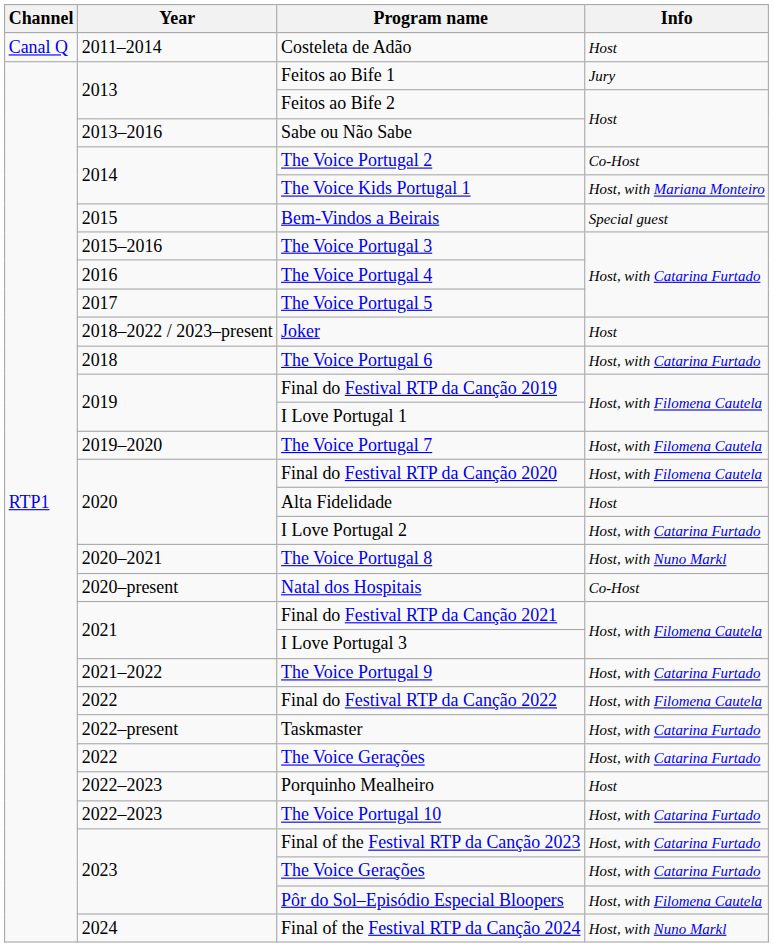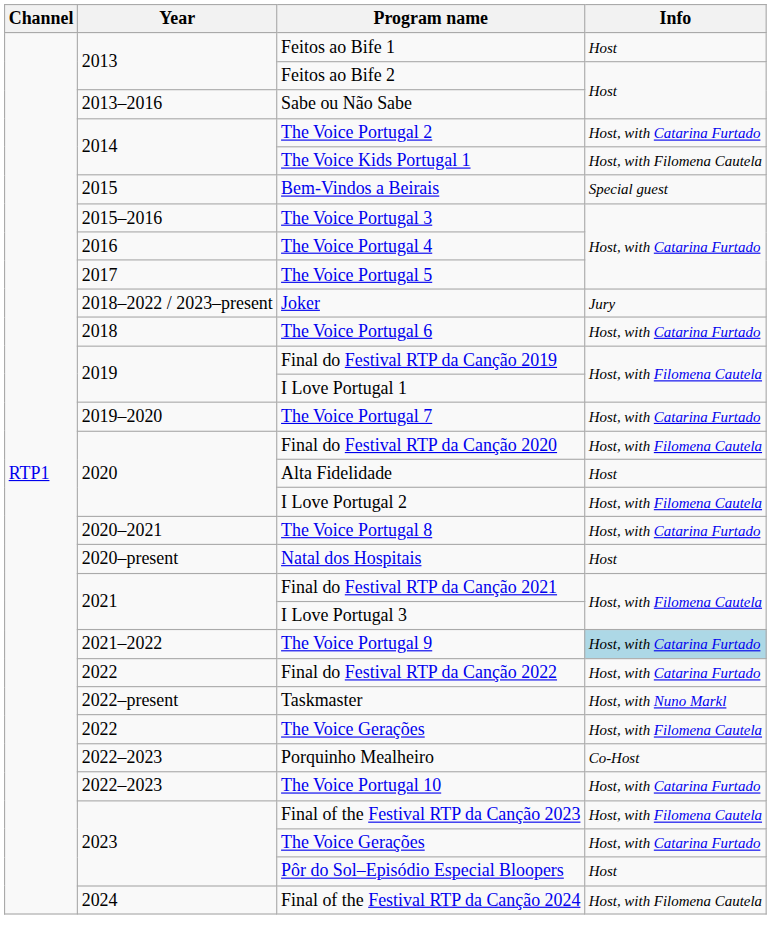- row: (122, 47)
(602, 75) Jury -> (603, 47) Host
(614, 160) Co-Host -> (675, 132) Host, with Catarina Furtado
(677, 189) Host, with Mariana Monteiro -> (675, 160) Host, with Filomena Cautela
(603, 331) Host -> (602, 302) Jury
(675, 445) Host, with Filomena Cautela -> (675, 416) Host, with Catarina Furtado
(675, 530) Host, with Catarina Furtado -> (675, 501) Host, with Filomena Cautela
(658, 558) Host, with Nuno Markl -> (675, 530) Host, with Catarina Furtado
(614, 587) Co-Host -> (603, 558) Host
(675, 672) no background -> (675, 643) lightblue background
(675, 700) Host, with Filomena Cautela -> (675, 672) Host, with Catarina Furtado
(675, 729) Host, with Catarina Furtado -> (658, 700) Host, with Nuno Markl
(675, 757) Host, with Catarina Furtado -> (675, 729) Host, with Filomena Cautela
(603, 786) Host -> (614, 757) Co-Host
(675, 842) Host, with Catarina Furtado -> (675, 814) Host, with Filomena Cautela
(675, 899) Host, with Filomena Cautela -> (603, 871) Host
(658, 928) Host, with Nuno Markl -> (675, 899) Host, with Filomena Cautela
